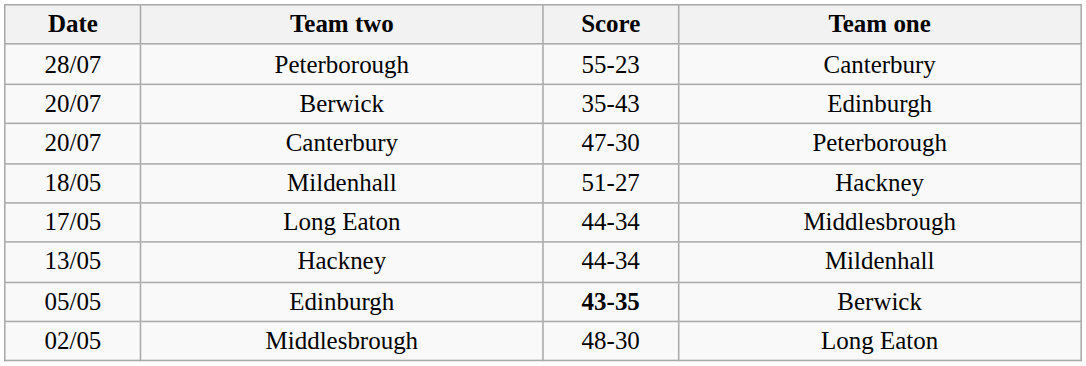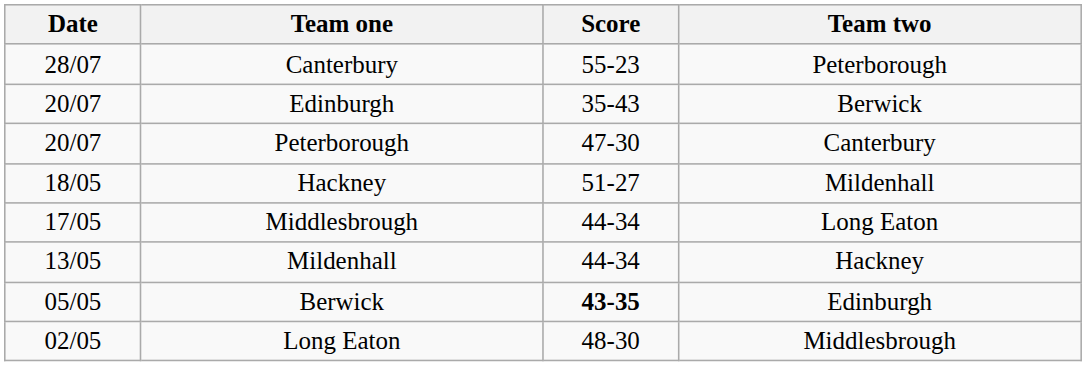columns swapped: (880, 24) <-> (342, 24)
